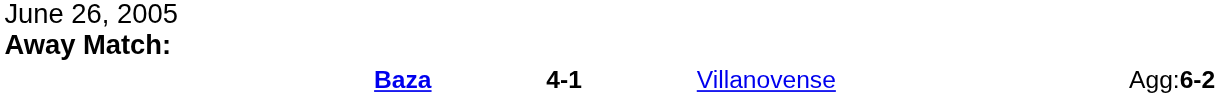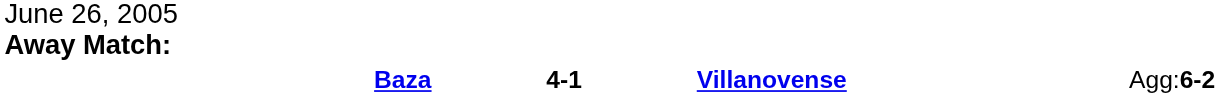(766, 80) normal -> (772, 80) bold
